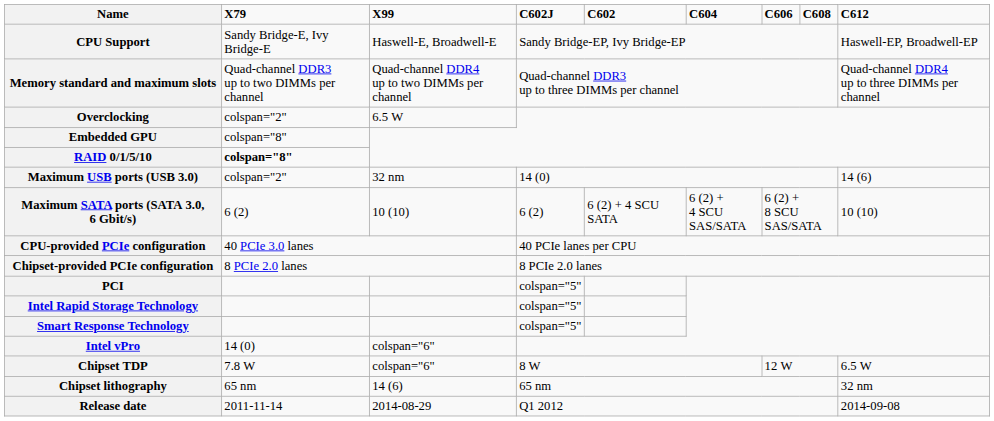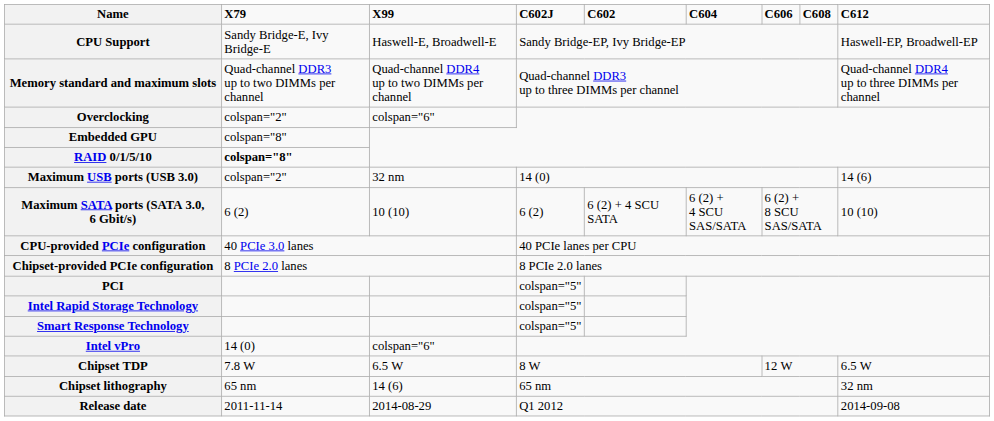(388, 117) 6.5 W -> (403, 117) colspan="6"
(403, 366) colspan="6" -> (388, 366) 6.5 W
